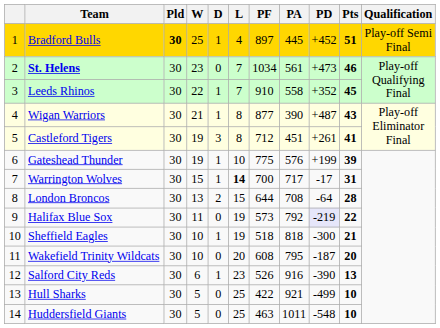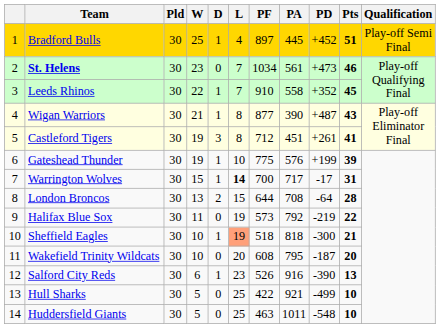(175, 40) bold -> (175, 40) normal
(324, 217) lavender background -> (324, 217) no background
(239, 236) no background -> (239, 236) lightsalmon background
